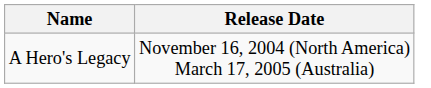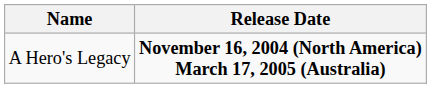(274, 58) normal -> (280, 58) bold
